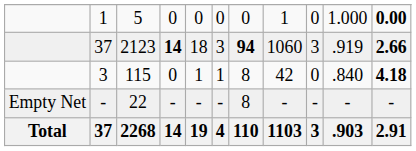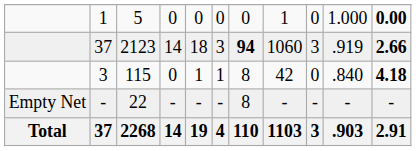(173, 46) bold -> (173, 46) normal
